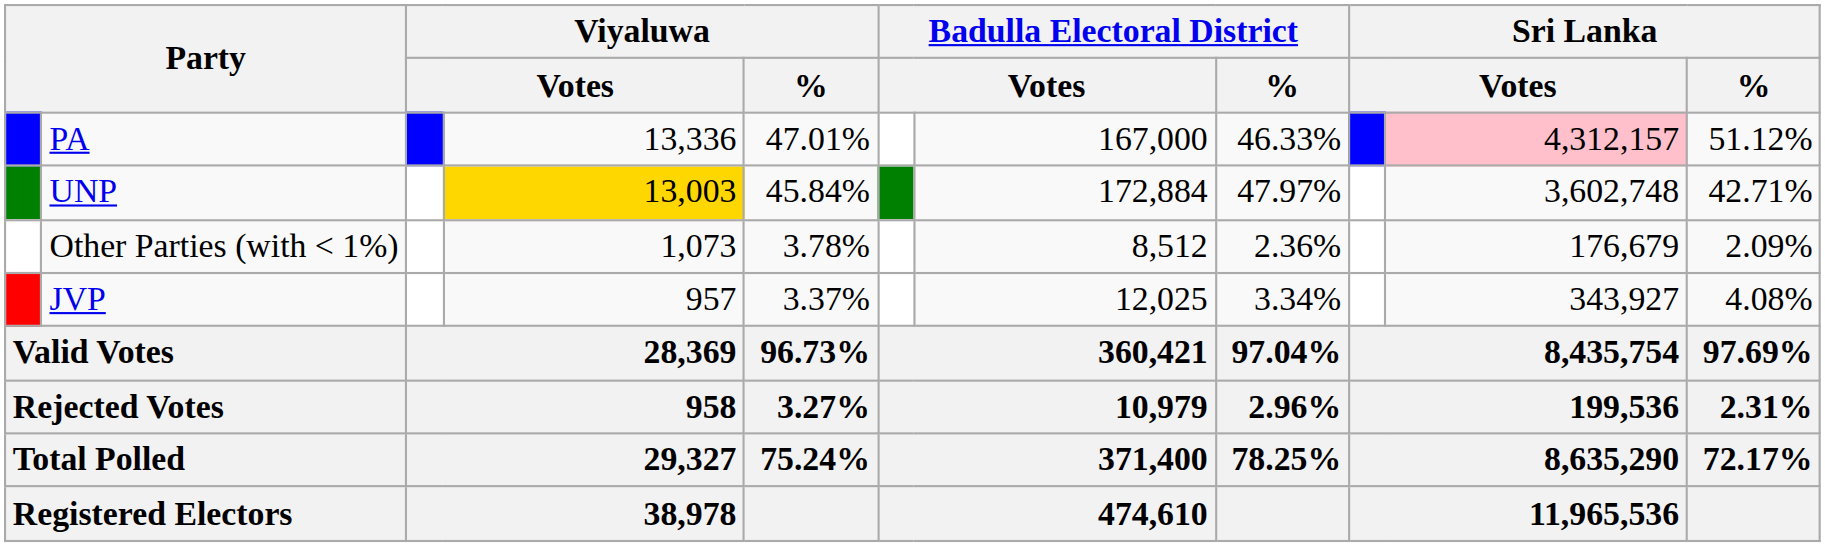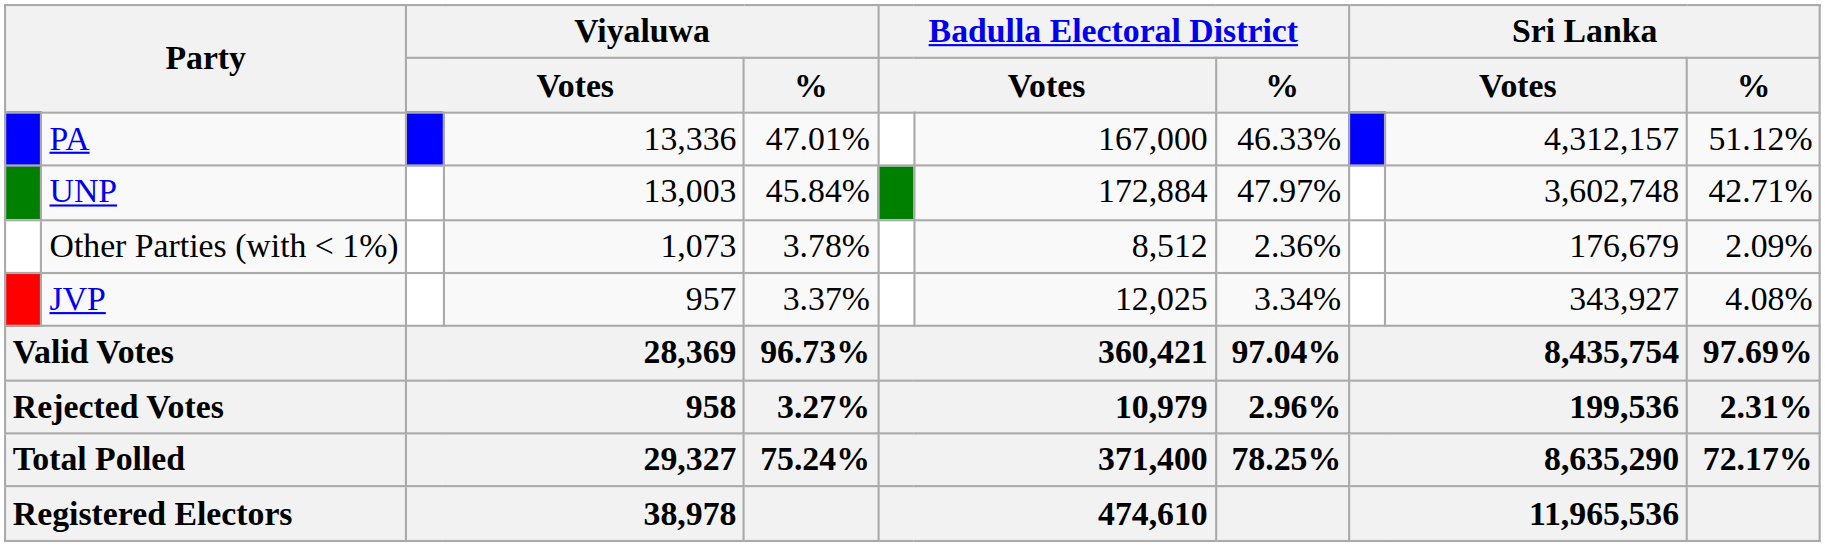(1612, 138) pink background -> (1612, 138) no background
(690, 191) gold background -> (690, 191) no background
